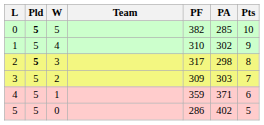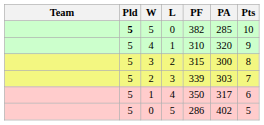columns swapped: (125, 12) <-> (15, 12)
(224, 45) 302 -> (224, 45) 320
(36, 62) bold -> (130, 62) normal
(197, 62) 317 -> (197, 62) 315
(224, 62) 298 -> (224, 62) 300
(197, 78) 309 -> (197, 78) 339
(197, 95) 359 -> (197, 95) 350
(224, 95) 371 -> (224, 95) 317
